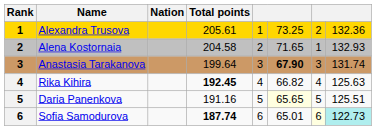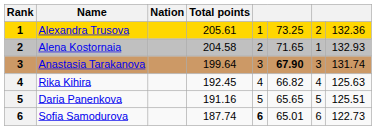(220, 82) bold -> (220, 82) normal
(290, 99) lightyellow background -> (290, 99) no background
(220, 116) bold -> (220, 116) normal
(260, 116) normal -> (260, 116) bold
(319, 116) lightyellow background -> (319, 116) no background
(348, 116) paleturquoise background -> (348, 116) no background
